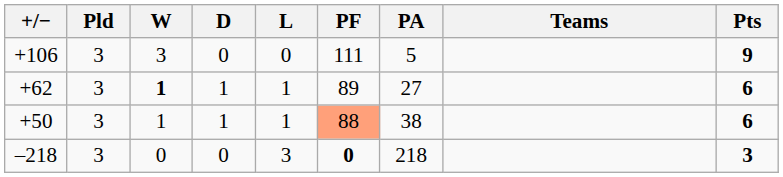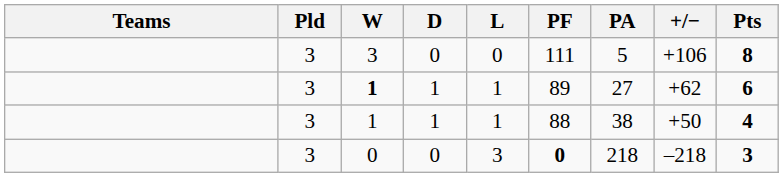columns swapped: (579, 21) <-> (36, 21)
(747, 54) 9 -> (747, 54) 8
(349, 121) lightsalmon background -> (560, 121) no background
(747, 121) 6 -> (747, 121) 4
